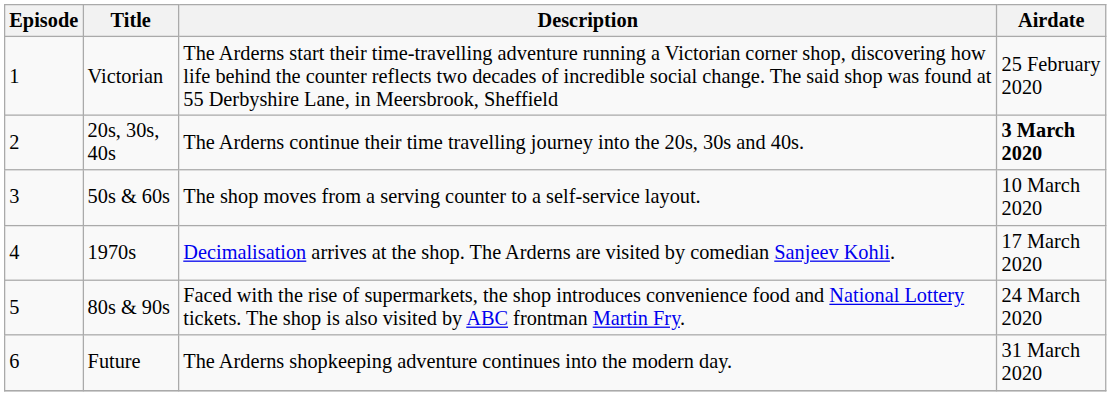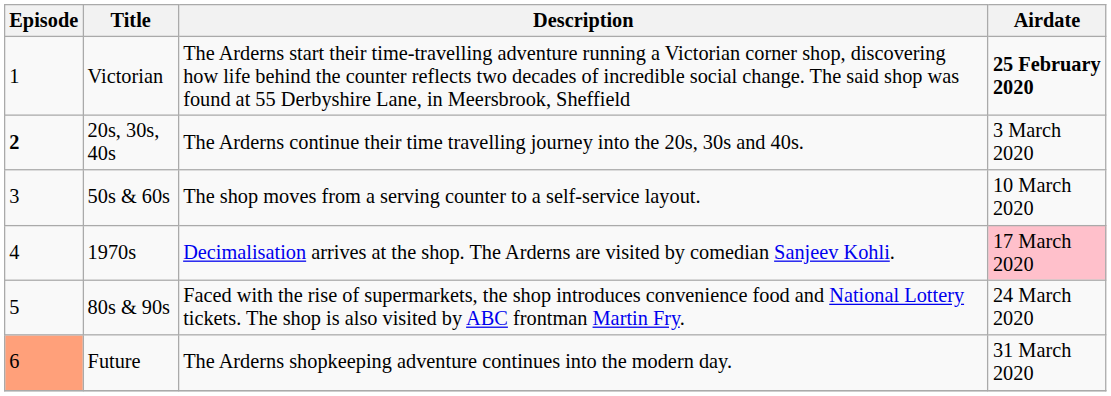(1051, 75) normal -> (1047, 75) bold
(14, 142) normal -> (14, 142) bold
(1038, 142) bold -> (1027, 142) normal
(1041, 252) no background -> (1032, 252) pink background
(14, 362) no background -> (14, 362) lightsalmon background
